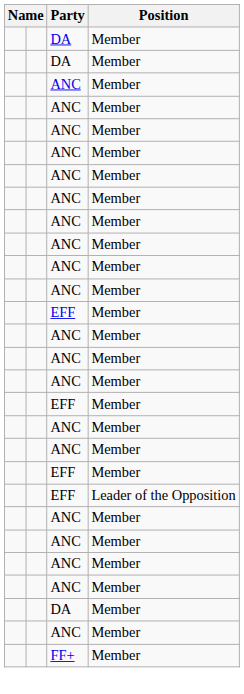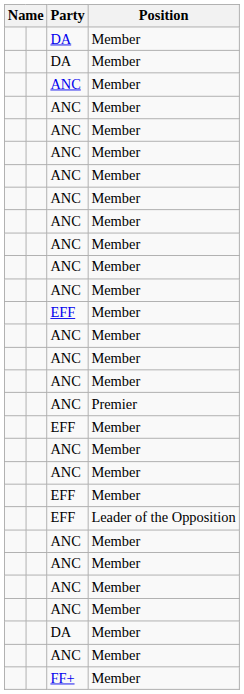+ row: (66, 404)
